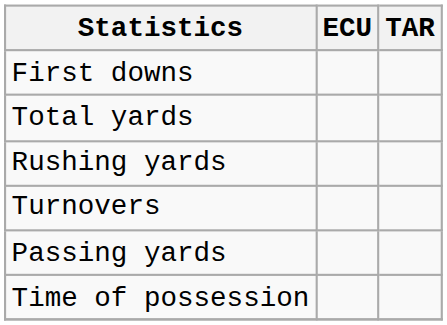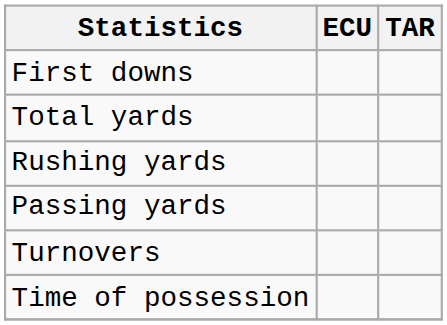rows swapped: (119, 253) <-> (86, 208)
